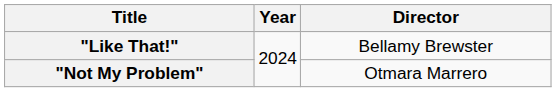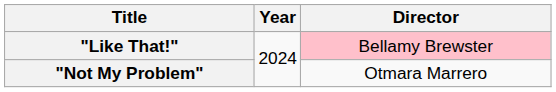(426, 45) no background -> (426, 45) pink background
